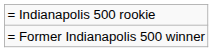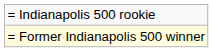(106, 36) no background -> (106, 36) lightyellow background
